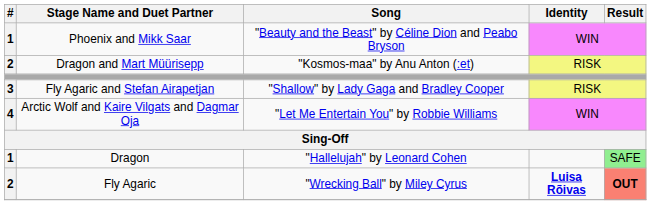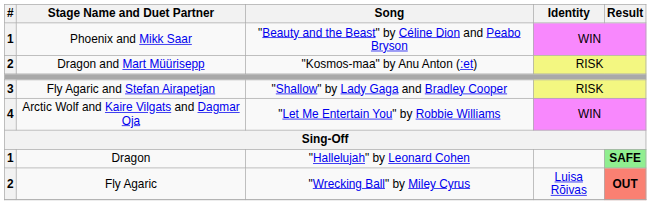(625, 158) normal -> (625, 158) bold
(566, 184) bold -> (569, 184) normal
